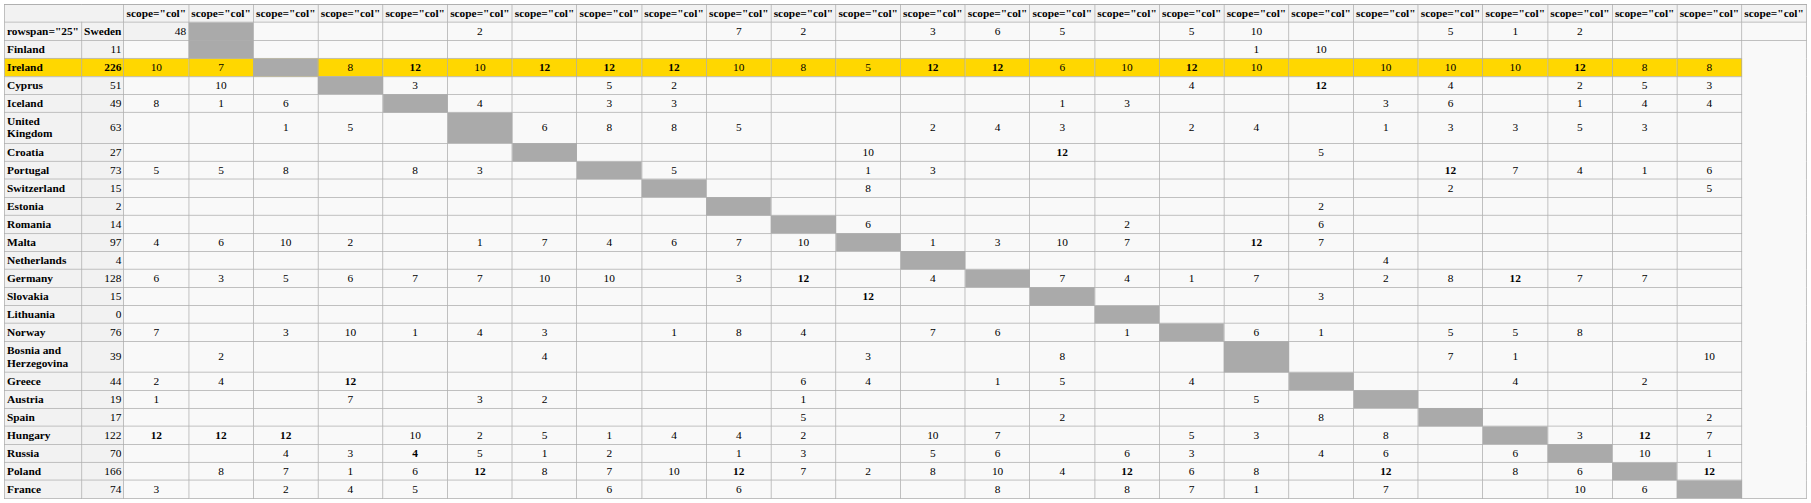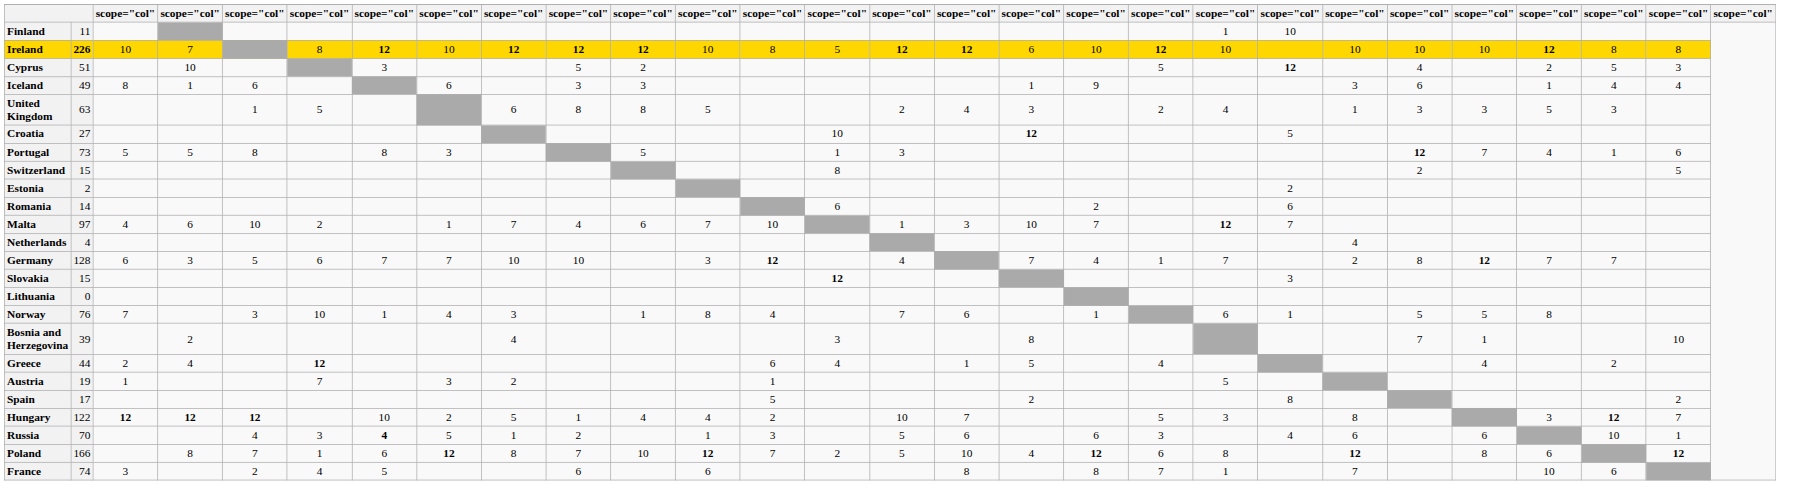- row: (43, 31)
(1192, 85) 4 -> (1161, 67) 5
(480, 103) 4 -> (449, 85) 6
(1127, 103) 3 -> (1096, 85) 9
(933, 471) 8 -> (902, 453) 5
